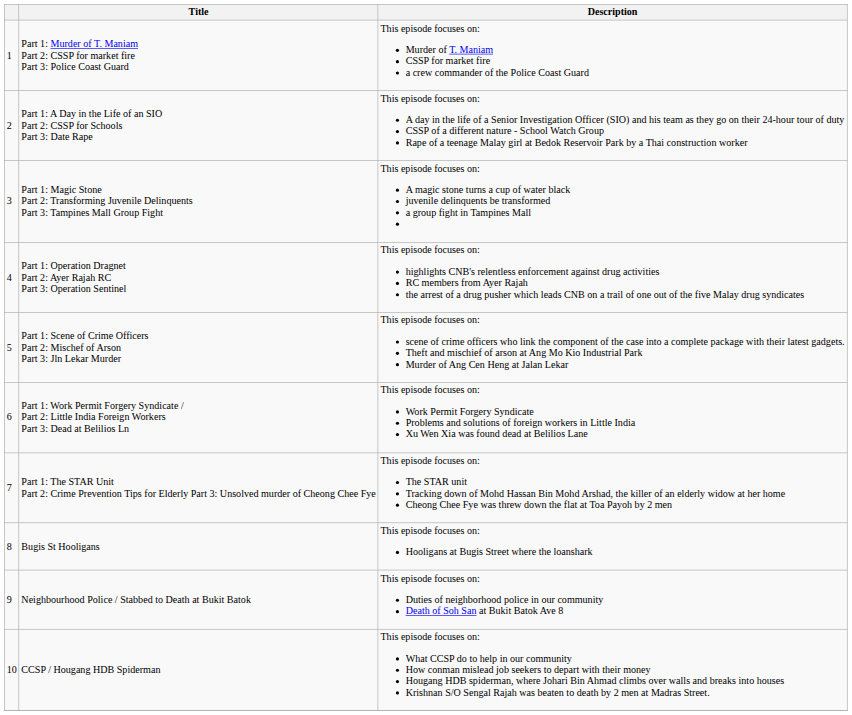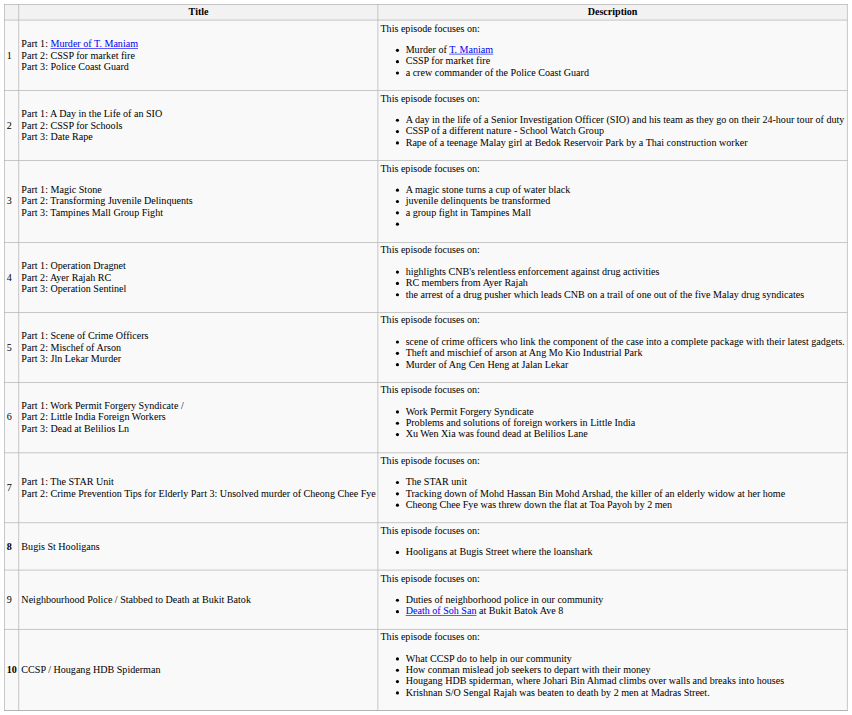(9, 546) normal -> (9, 546) bold
(12, 670) normal -> (12, 670) bold
